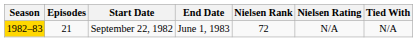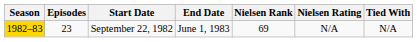(67, 28) 21 -> (67, 28) 23
(264, 28) 72 -> (264, 28) 69
